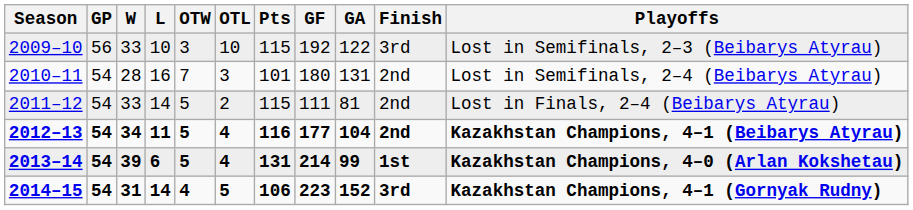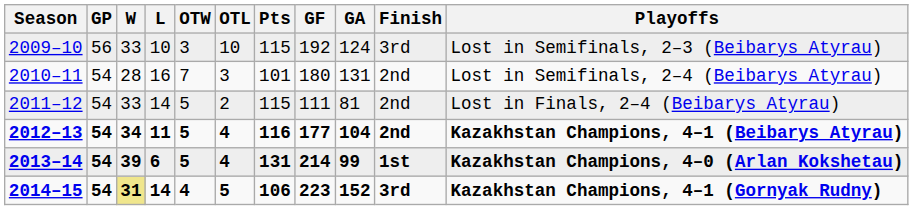(355, 48) 122 -> (355, 48) 124
(131, 191) no background -> (131, 191) khaki background
